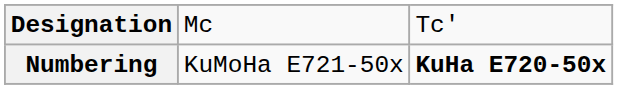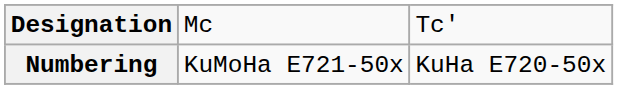(511, 65) bold -> (511, 65) normal
